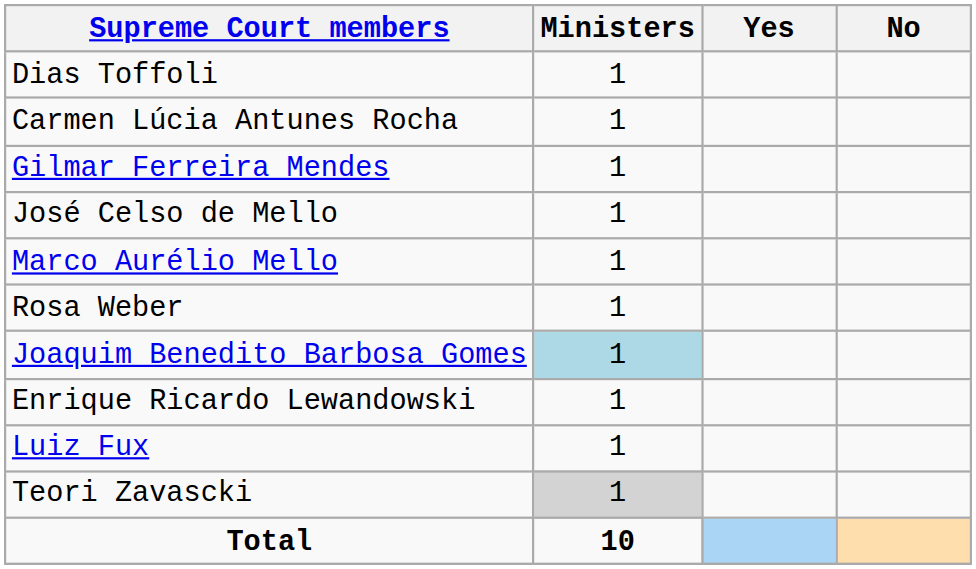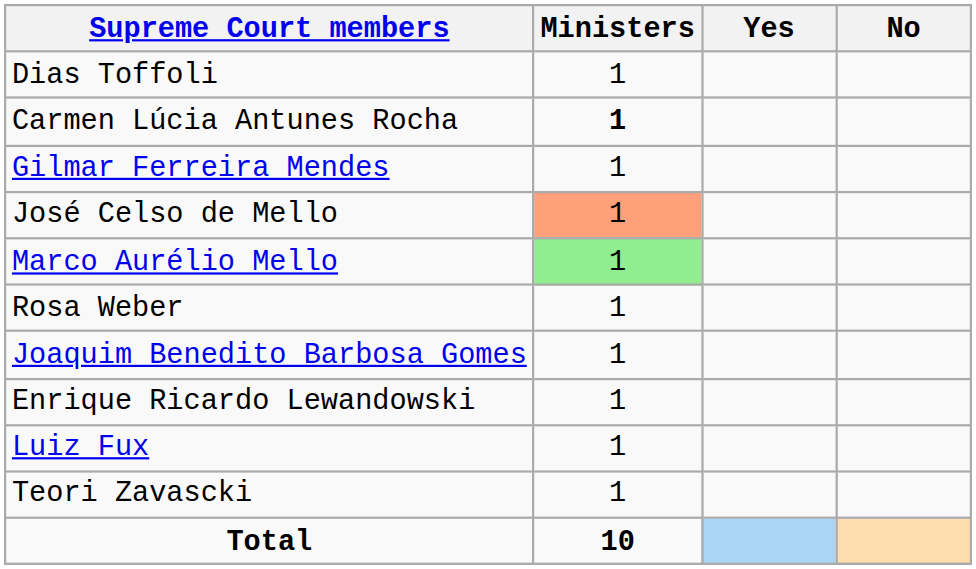(618, 122) normal -> (618, 122) bold
(618, 215) no background -> (618, 215) lightsalmon background
(618, 261) no background -> (618, 261) lightgreen background
(618, 355) lightblue background -> (618, 355) no background
(618, 495) lightgrey background -> (618, 495) no background
